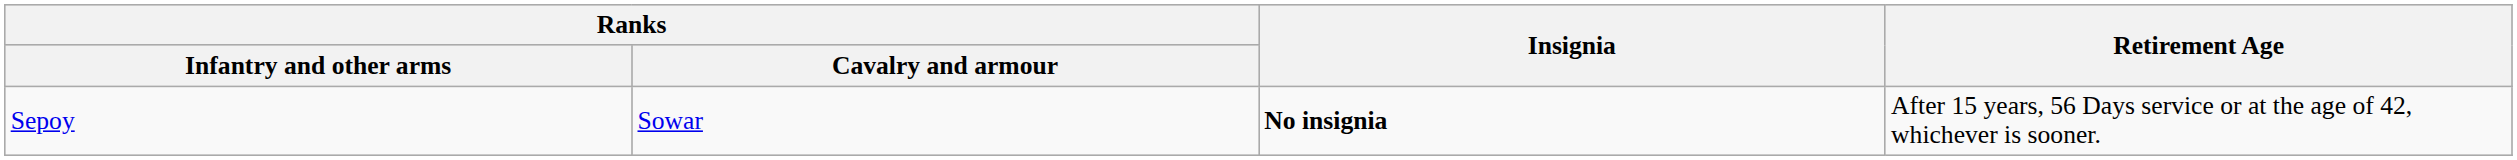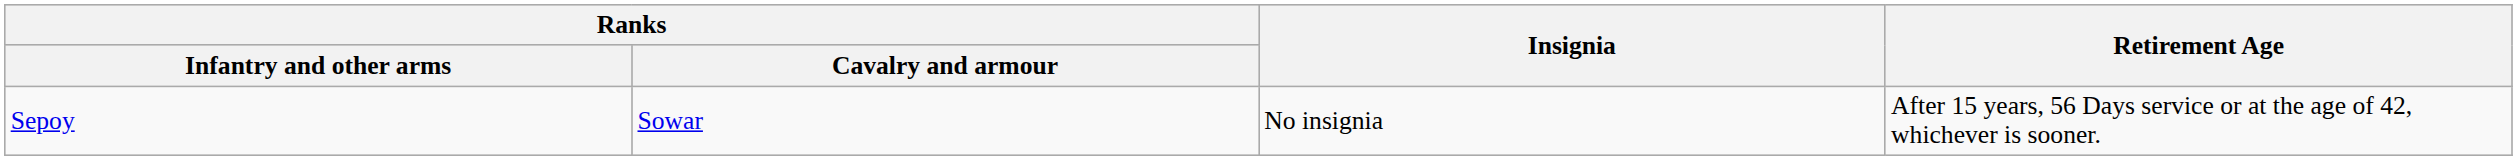(1326, 120) bold -> (1324, 120) normal
